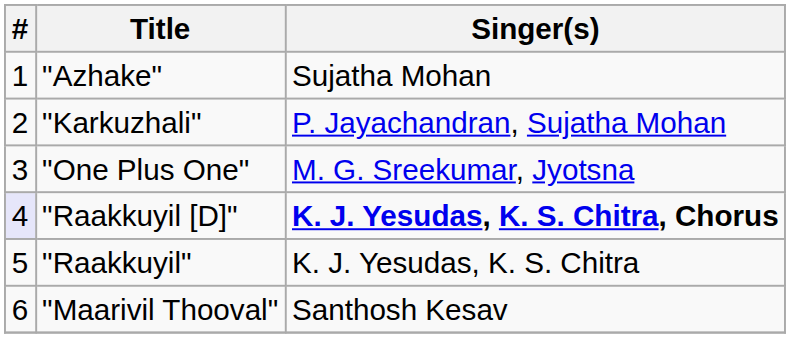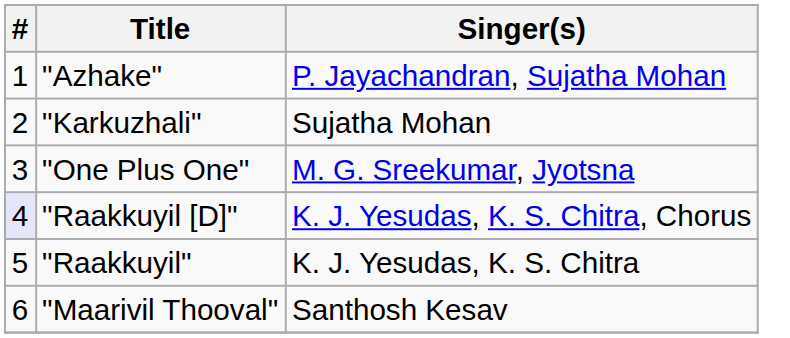(392, 76) Sujatha Mohan -> (509, 76) P. Jayachandran, Sujatha Mohan
(509, 122) P. Jayachandran, Sujatha Mohan -> (392, 122) Sujatha Mohan
(535, 216) bold -> (522, 216) normal
